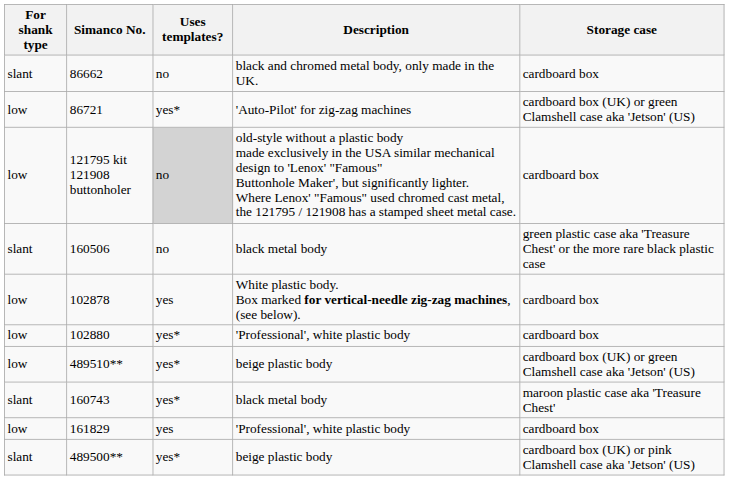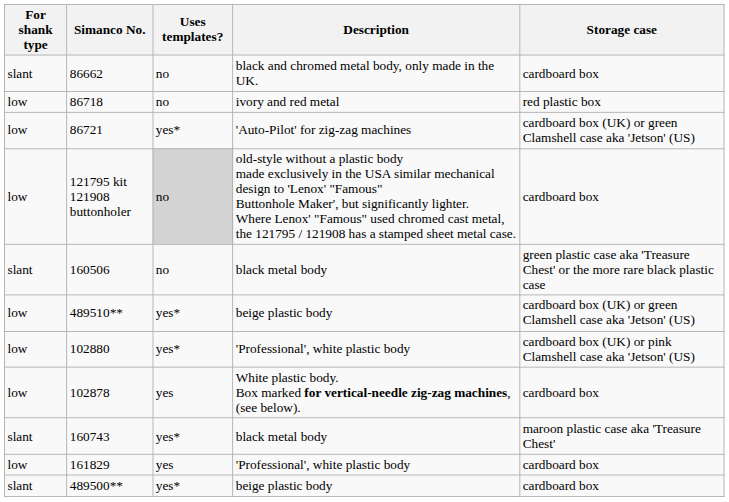+ row: (86, 101)
rows swapped: (96, 364) <-> (90, 299)
(561, 335) cardboard box -> (609, 349) cardboard box (UK) or pink Clamshell case aka 'Jetson' (US)
(609, 457) cardboard box (UK) or pink Clamshell case aka 'Jetson' (US) -> (561, 485) cardboard box
